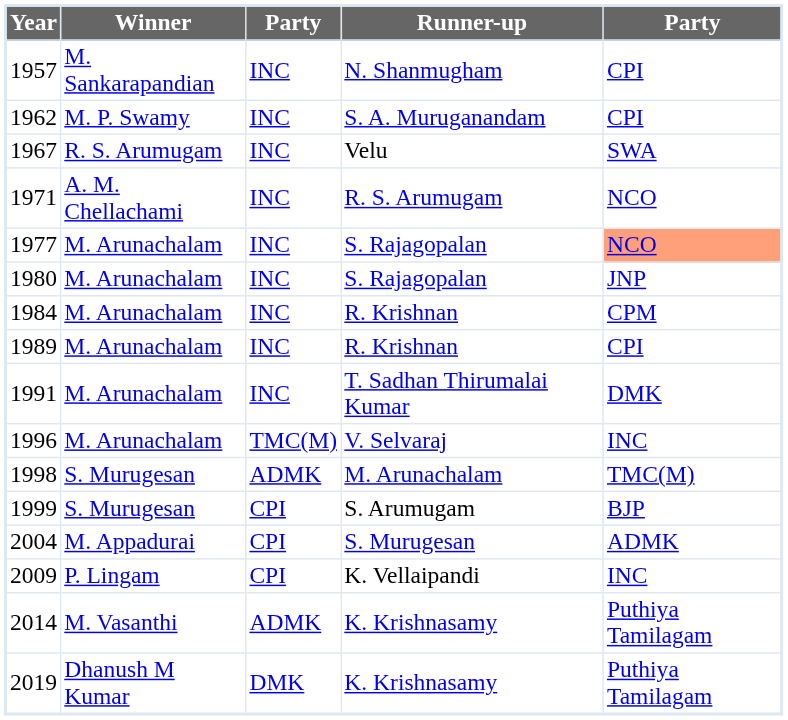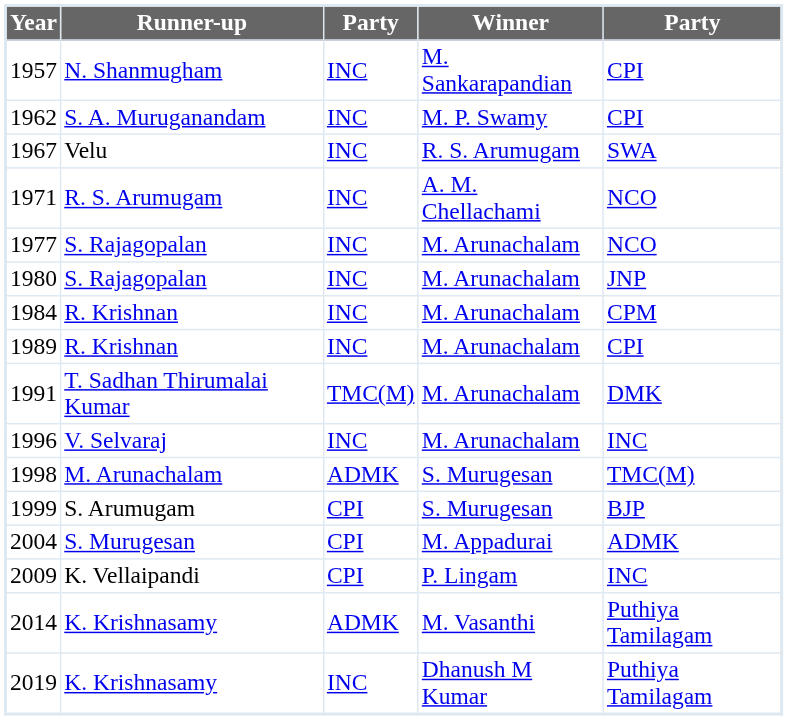columns swapped: (153, 22) <-> (472, 22)
(632, 244) lightsalmon background -> (632, 244) no background
(270, 393) INC -> (371, 393) TMC(M)
(293, 440) TMC(M) -> (347, 440) INC
(277, 682) DMK -> (347, 682) INC
